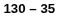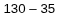(29, 9) bold -> (29, 9) normal
